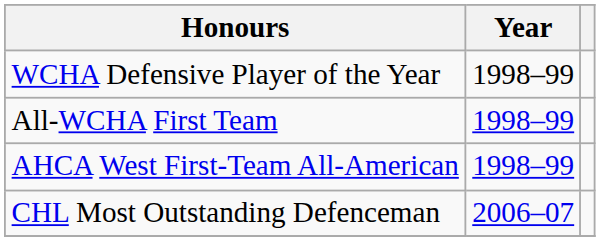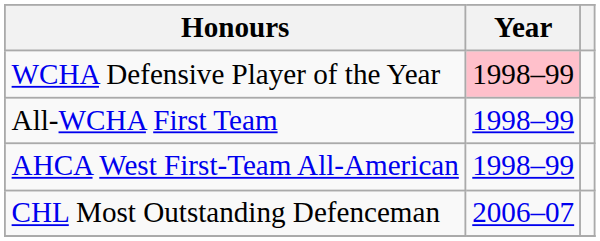(523, 73) no background -> (523, 73) pink background
